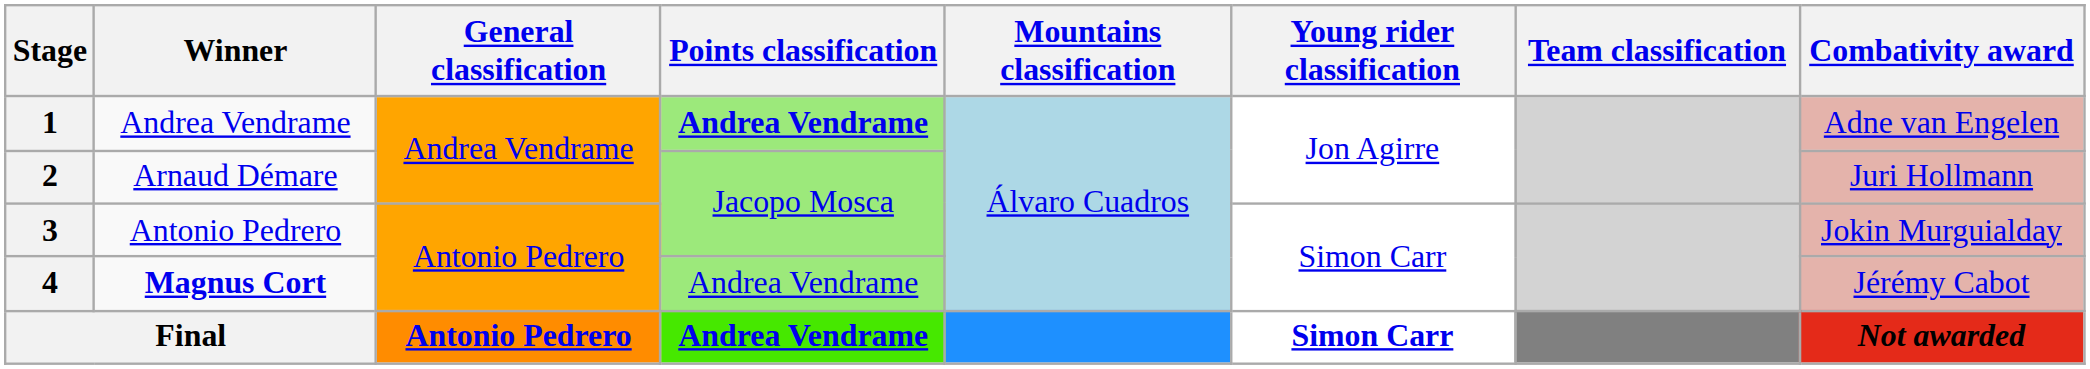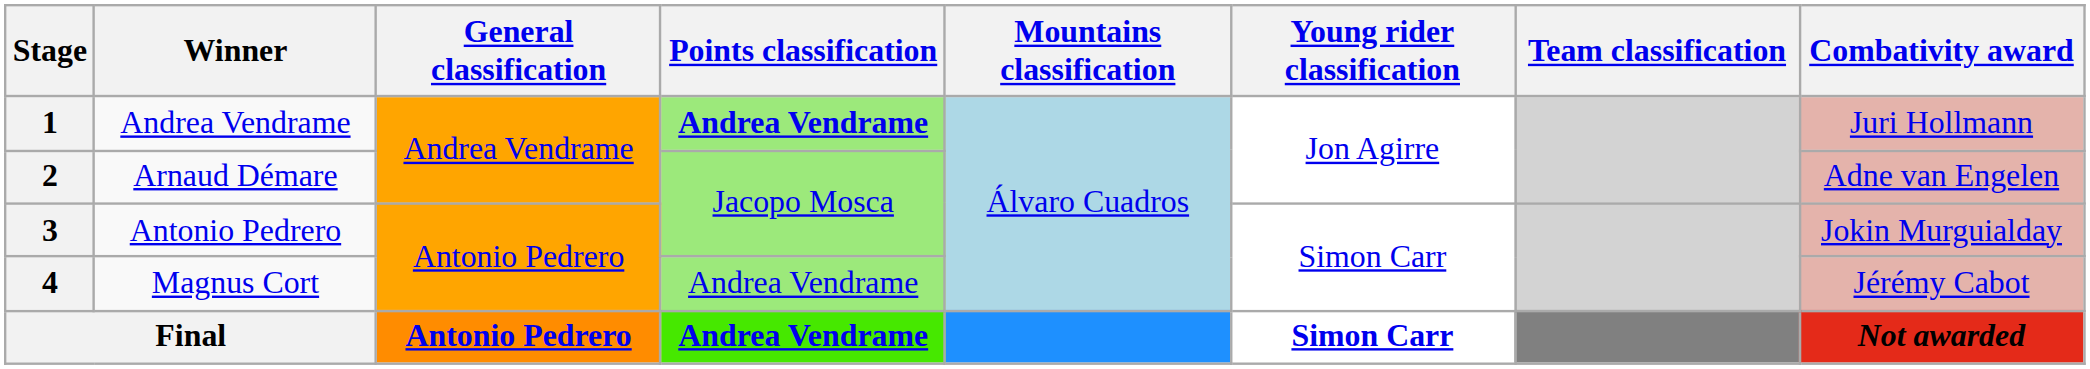(1941, 123) Adne van Engelen -> (1941, 123) Juri Hollmann
(1941, 176) Juri Hollmann -> (1941, 176) Adne van Engelen
(235, 283) bold -> (235, 283) normal
